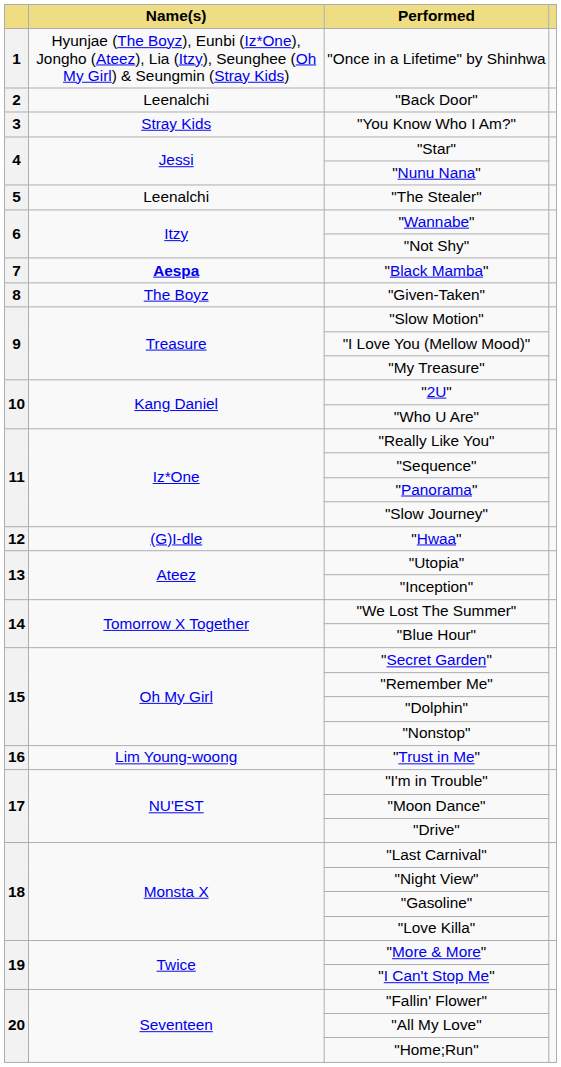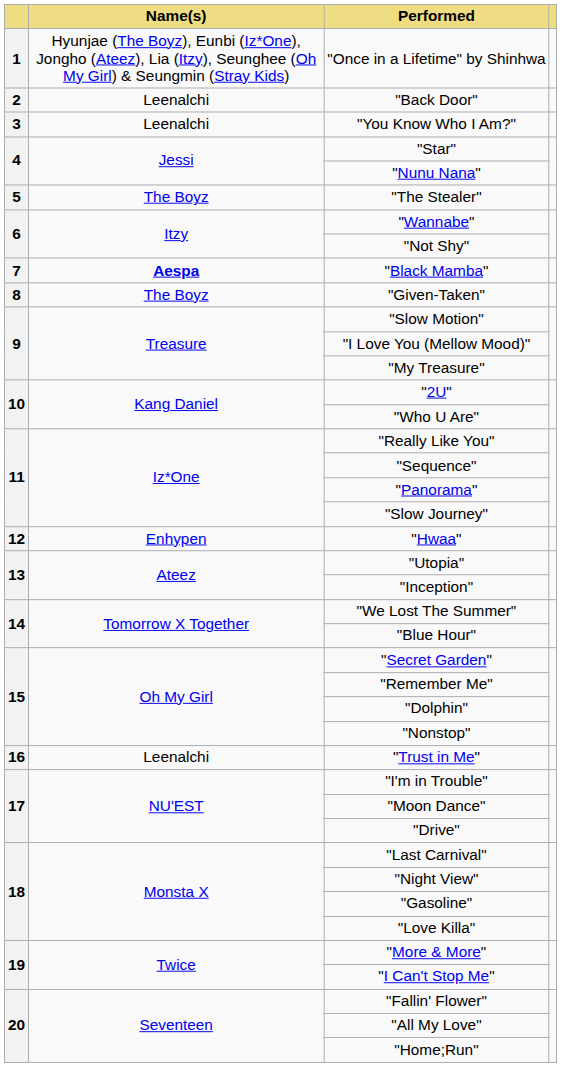(176, 124) Stray Kids -> (176, 124) Leenalchi
(176, 197) Leenalchi -> (176, 197) The Boyz
(176, 538) (G)I-dle -> (176, 538) Enhypen
(176, 757) Lim Young-woong -> (176, 757) Leenalchi
